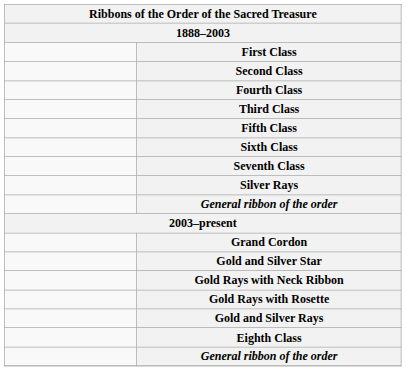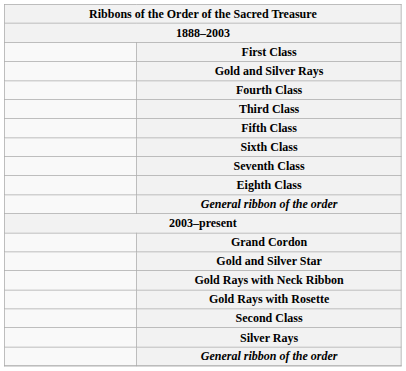(269, 71) Second Class -> (269, 71) Gold and Silver Rays
(269, 185) Silver Rays -> (269, 185) Eighth Class
(269, 318) Gold and Silver Rays -> (269, 318) Second Class
(269, 337) Eighth Class -> (269, 337) Silver Rays
